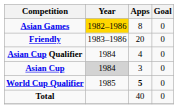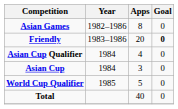(107, 26) gold background -> (107, 26) no background
(163, 40) normal -> (163, 40) bold
(107, 69) lightgrey background -> (107, 69) no background
(140, 83) bold -> (140, 83) normal
